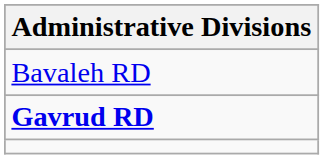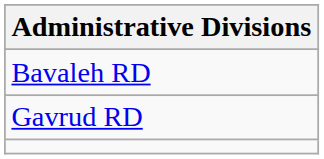(83, 116) bold -> (77, 116) normal
